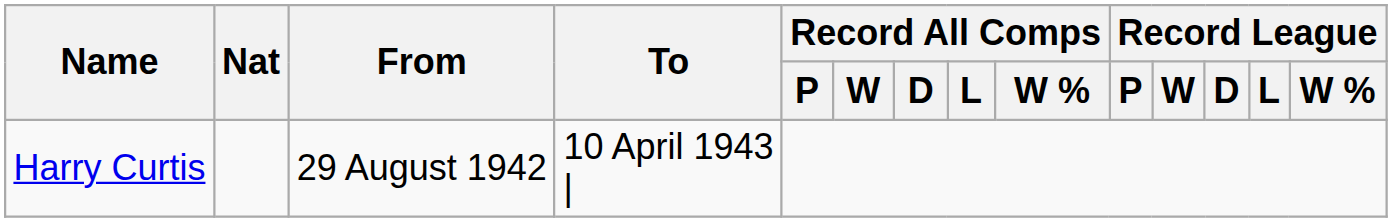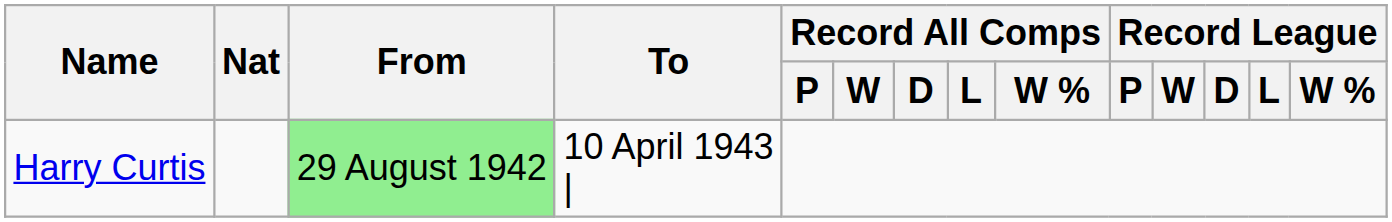(422, 167) no background -> (422, 167) lightgreen background
